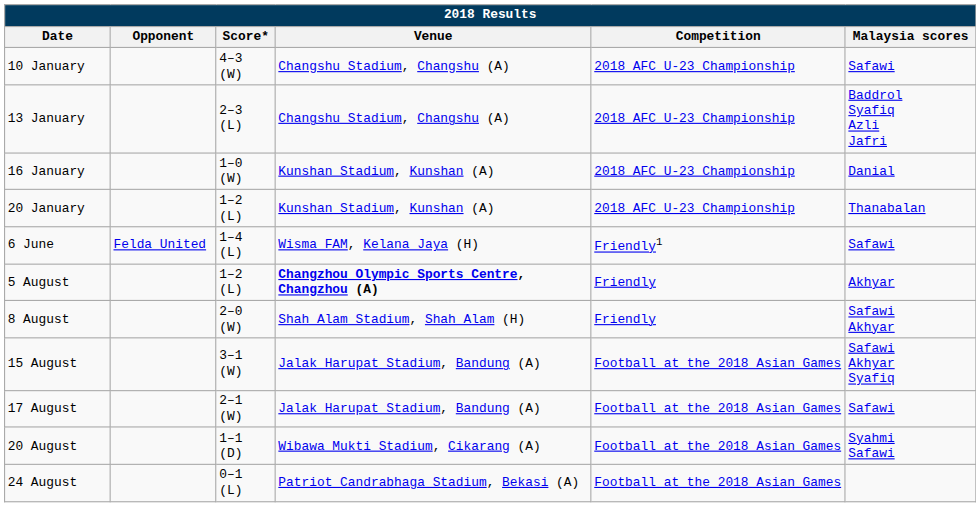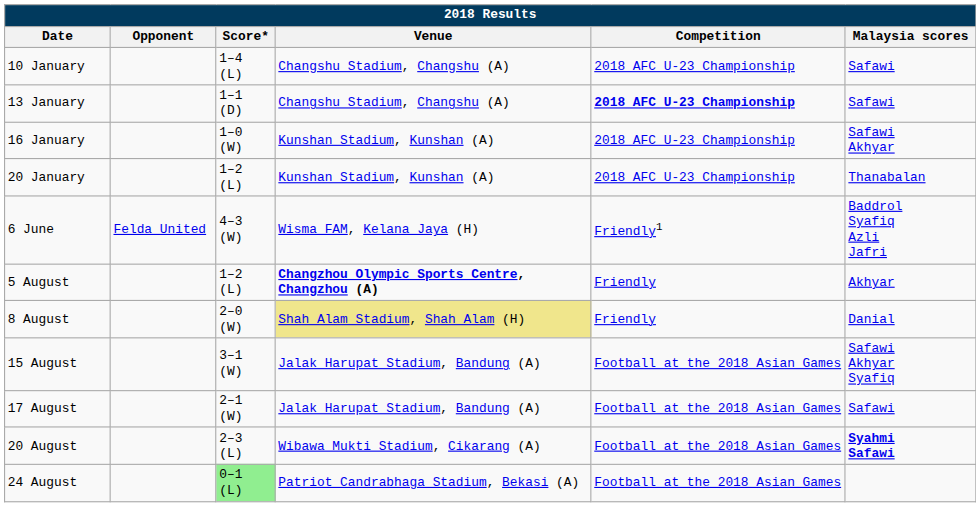(231, 66) 4–3 (W) -> (231, 66) 1–4 (L)
(231, 118) 2–3 (L) -> (231, 103) 1–1 (D)
(695, 118) normal -> (695, 103) bold
(875, 118) Baddrol Syafiq Azli Jafri -> (872, 103) Safawi
(872, 171) Danial -> (872, 140) Safawi Akhyar
(231, 245) 1–4 (L) -> (231, 229) 4–3 (W)
(872, 245) Safawi -> (875, 229) Baddrol Syafiq Azli Jafri
(402, 319) no background -> (402, 319) khaki background
(872, 319) Safawi Akhyar -> (872, 319) Danial
(231, 445) 1–1 (D) -> (231, 445) 2–3 (L)
(872, 445) normal -> (872, 445) bold
(231, 482) no background -> (231, 482) lightgreen background
